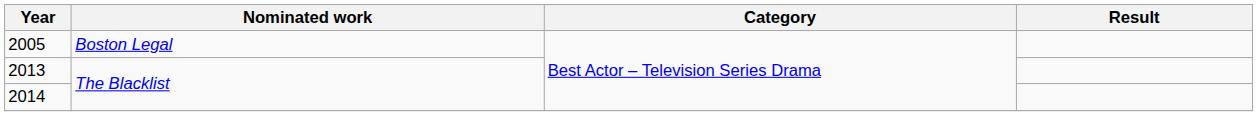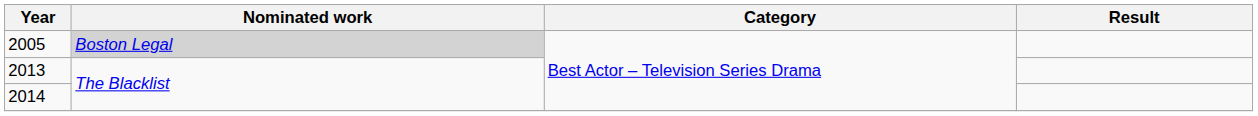(124, 44) no background -> (124, 44) lightgrey background
